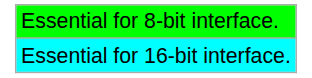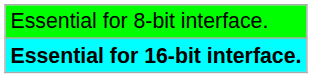(156, 55) normal -> (156, 55) bold
